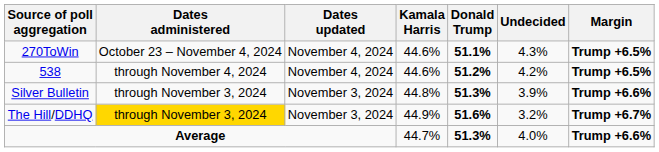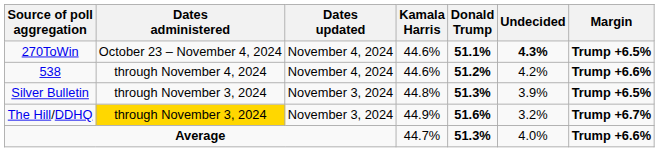(533, 51) normal -> (533, 51) bold
(611, 72) Trump +6.5% -> (611, 72) Trump +6.6%
(611, 94) Trump +6.6% -> (611, 94) Trump +6.5%
